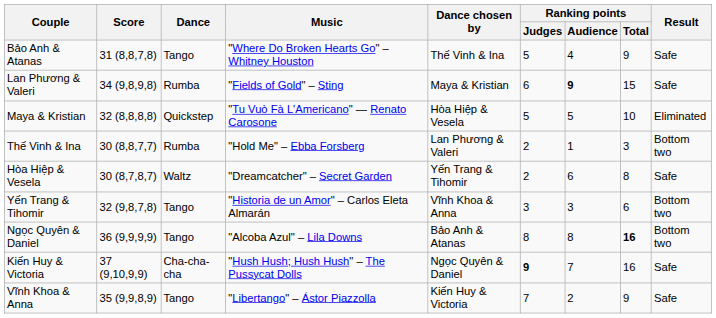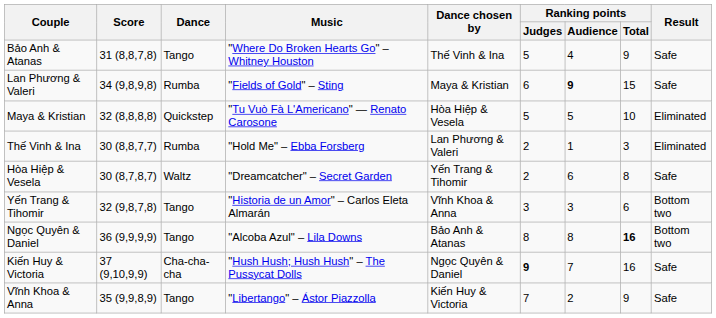(672, 146) Bottom two -> (680, 146) Eliminated
